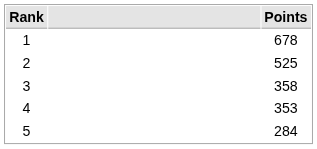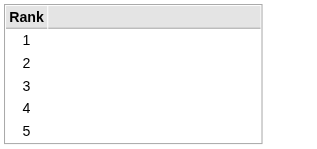- column: (286, 17)
